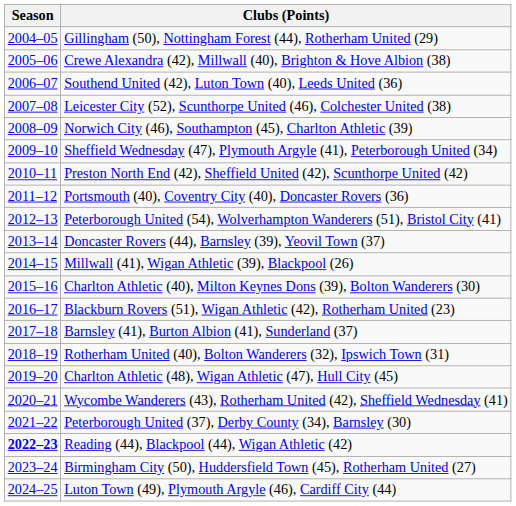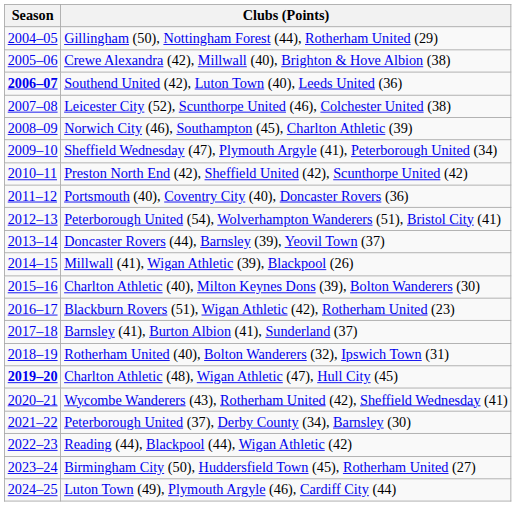(33, 83) normal -> (33, 83) bold
(33, 377) normal -> (33, 377) bold
(33, 444) bold -> (33, 444) normal
